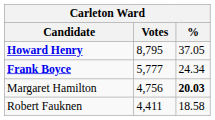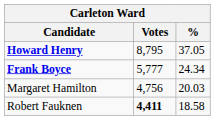(192, 87) bold -> (192, 87) normal
(149, 106) normal -> (149, 106) bold
